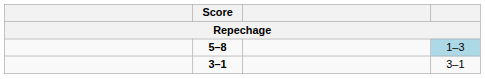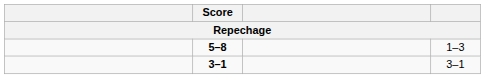(455, 47) lightblue background -> (455, 47) no background
